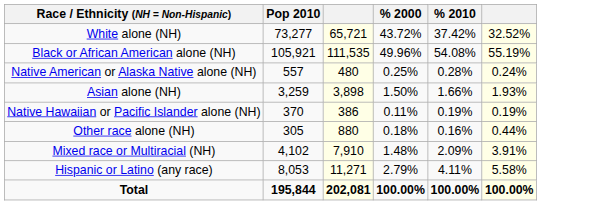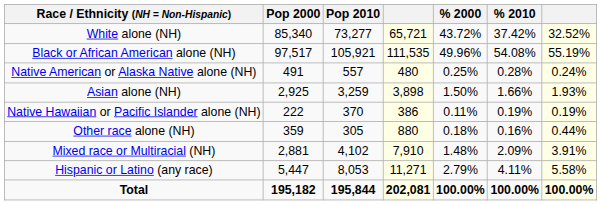+ column: (293, 14)
